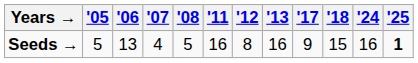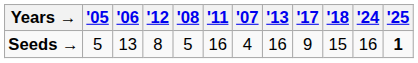columns swapped: (158, 17) <-> (247, 17)
